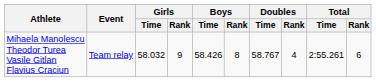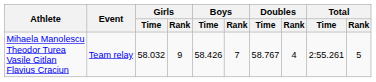(237, 55) 8 -> (237, 55) 7
(359, 55) 6 -> (359, 55) 5
